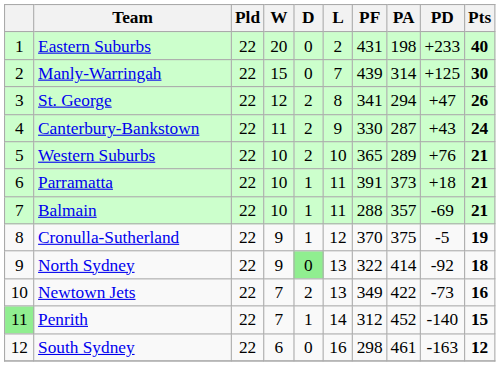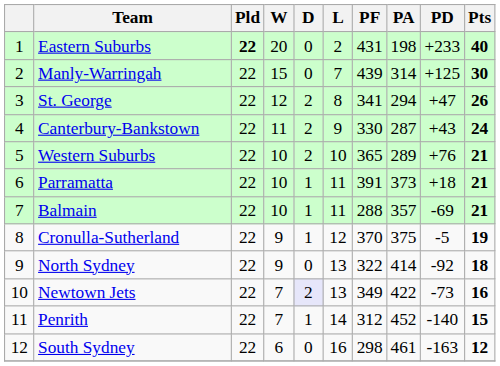(248, 45) normal -> (248, 45) bold
(308, 264) lightgreen background -> (308, 264) no background
(308, 292) no background -> (308, 292) lavender background
(19, 319) lightgreen background -> (19, 319) no background
